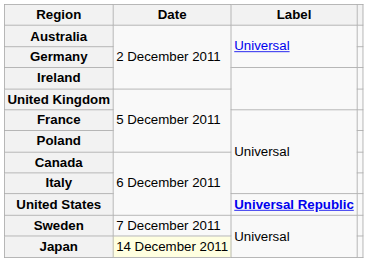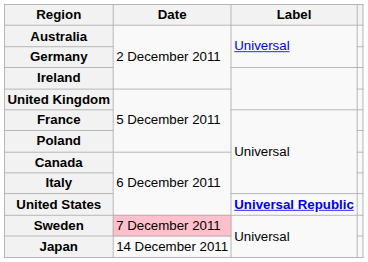(168, 225) no background -> (168, 225) pink background
(172, 246) lightyellow background -> (172, 246) no background
